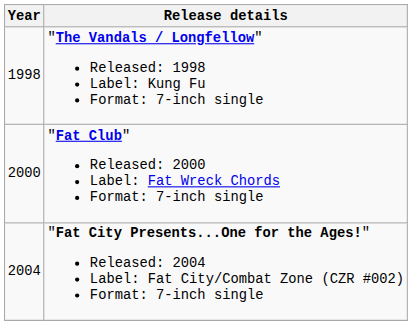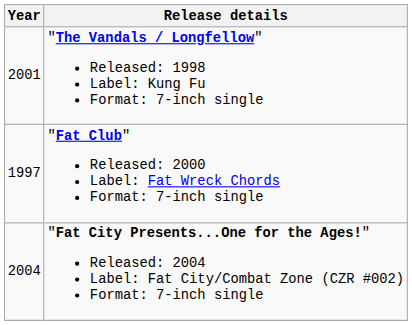(24, 76) 1998 -> (24, 76) 2001
(24, 174) 2000 -> (24, 174) 1997
